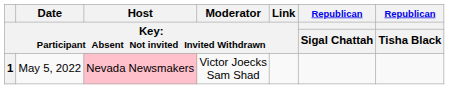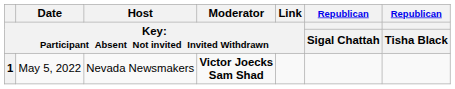(140, 68) pink background -> (140, 68) no background
(233, 68) normal -> (236, 68) bold
